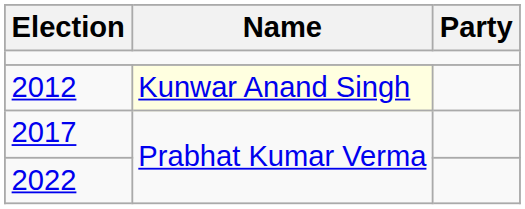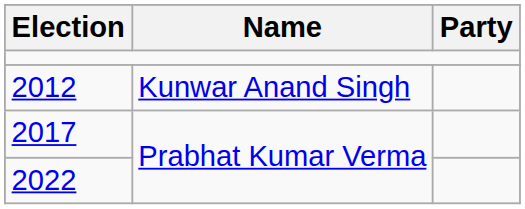(274, 87) lightyellow background -> (274, 87) no background
